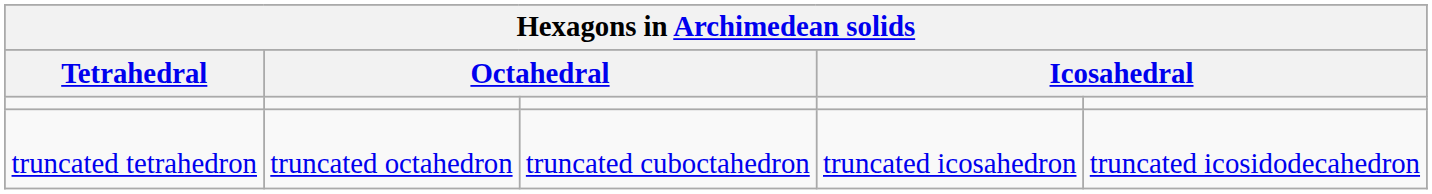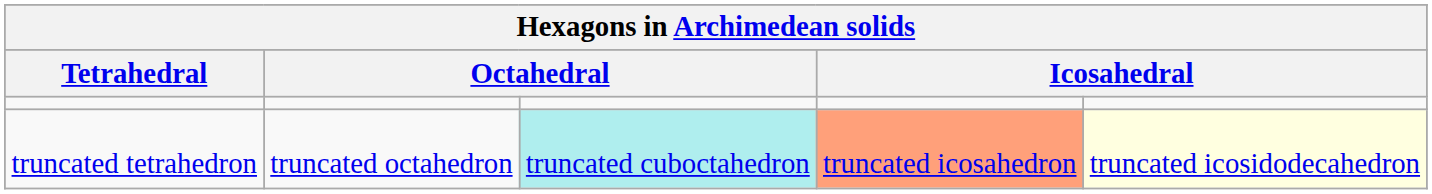(668, 164) no background -> (668, 164) paleturquoise background
(950, 164) no background -> (950, 164) lightsalmon background
(1255, 164) no background -> (1255, 164) lightyellow background
